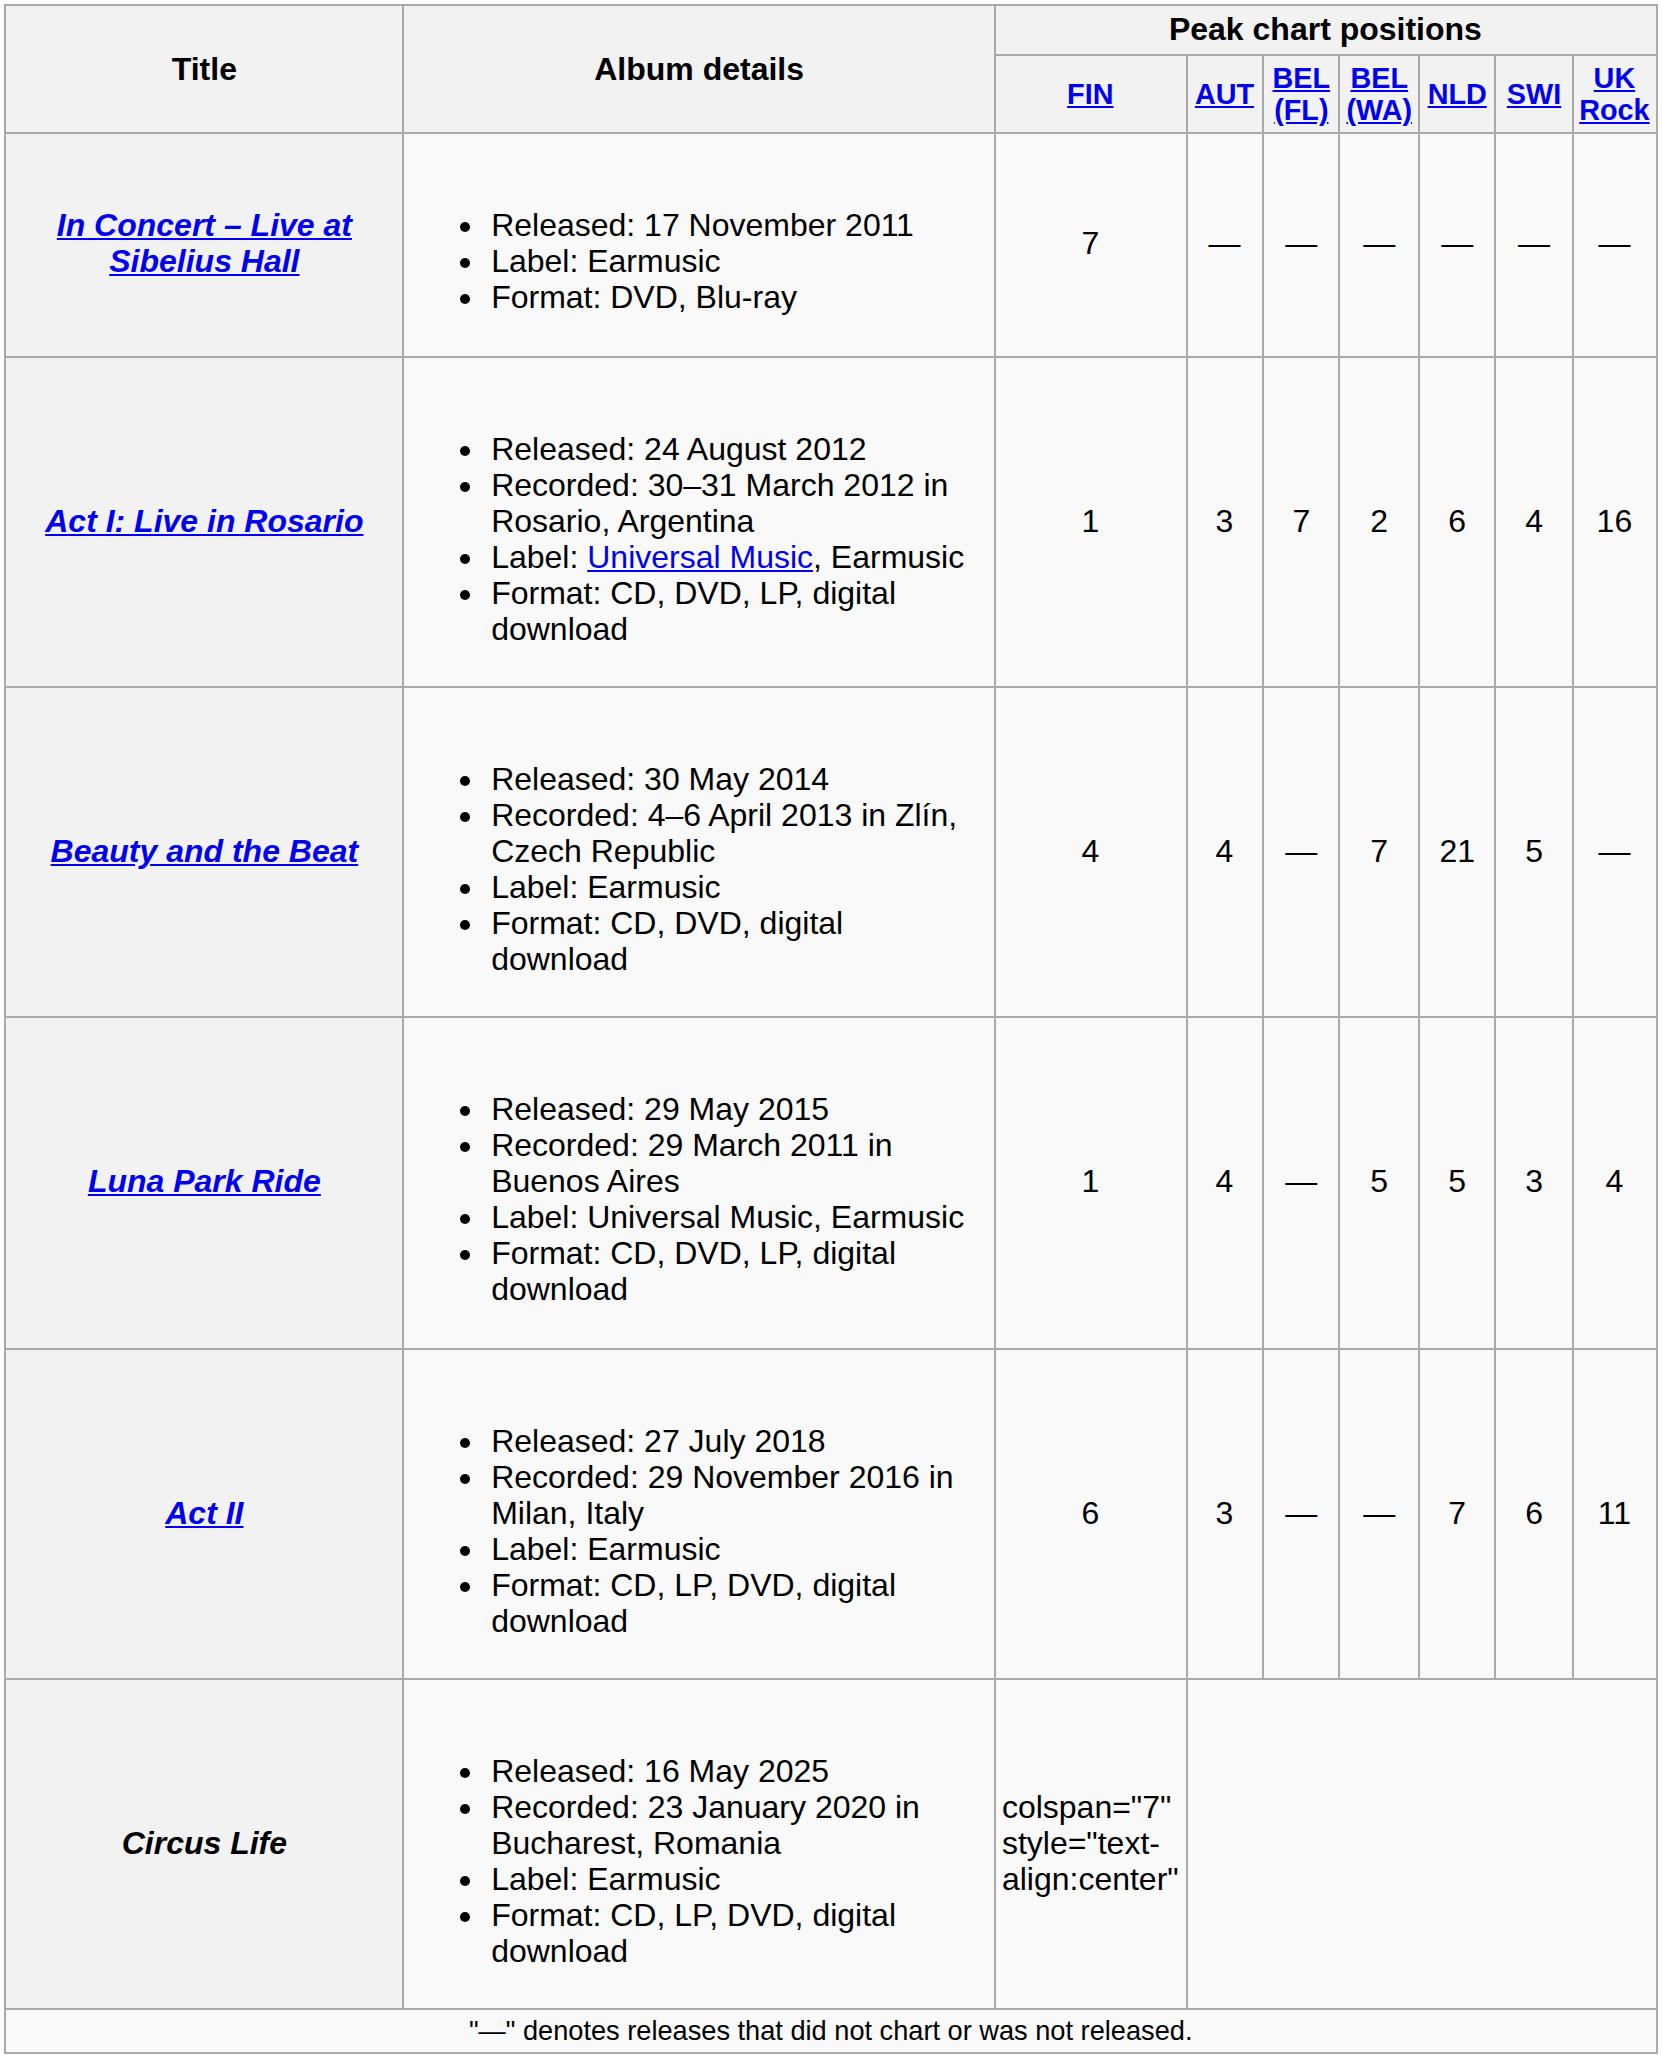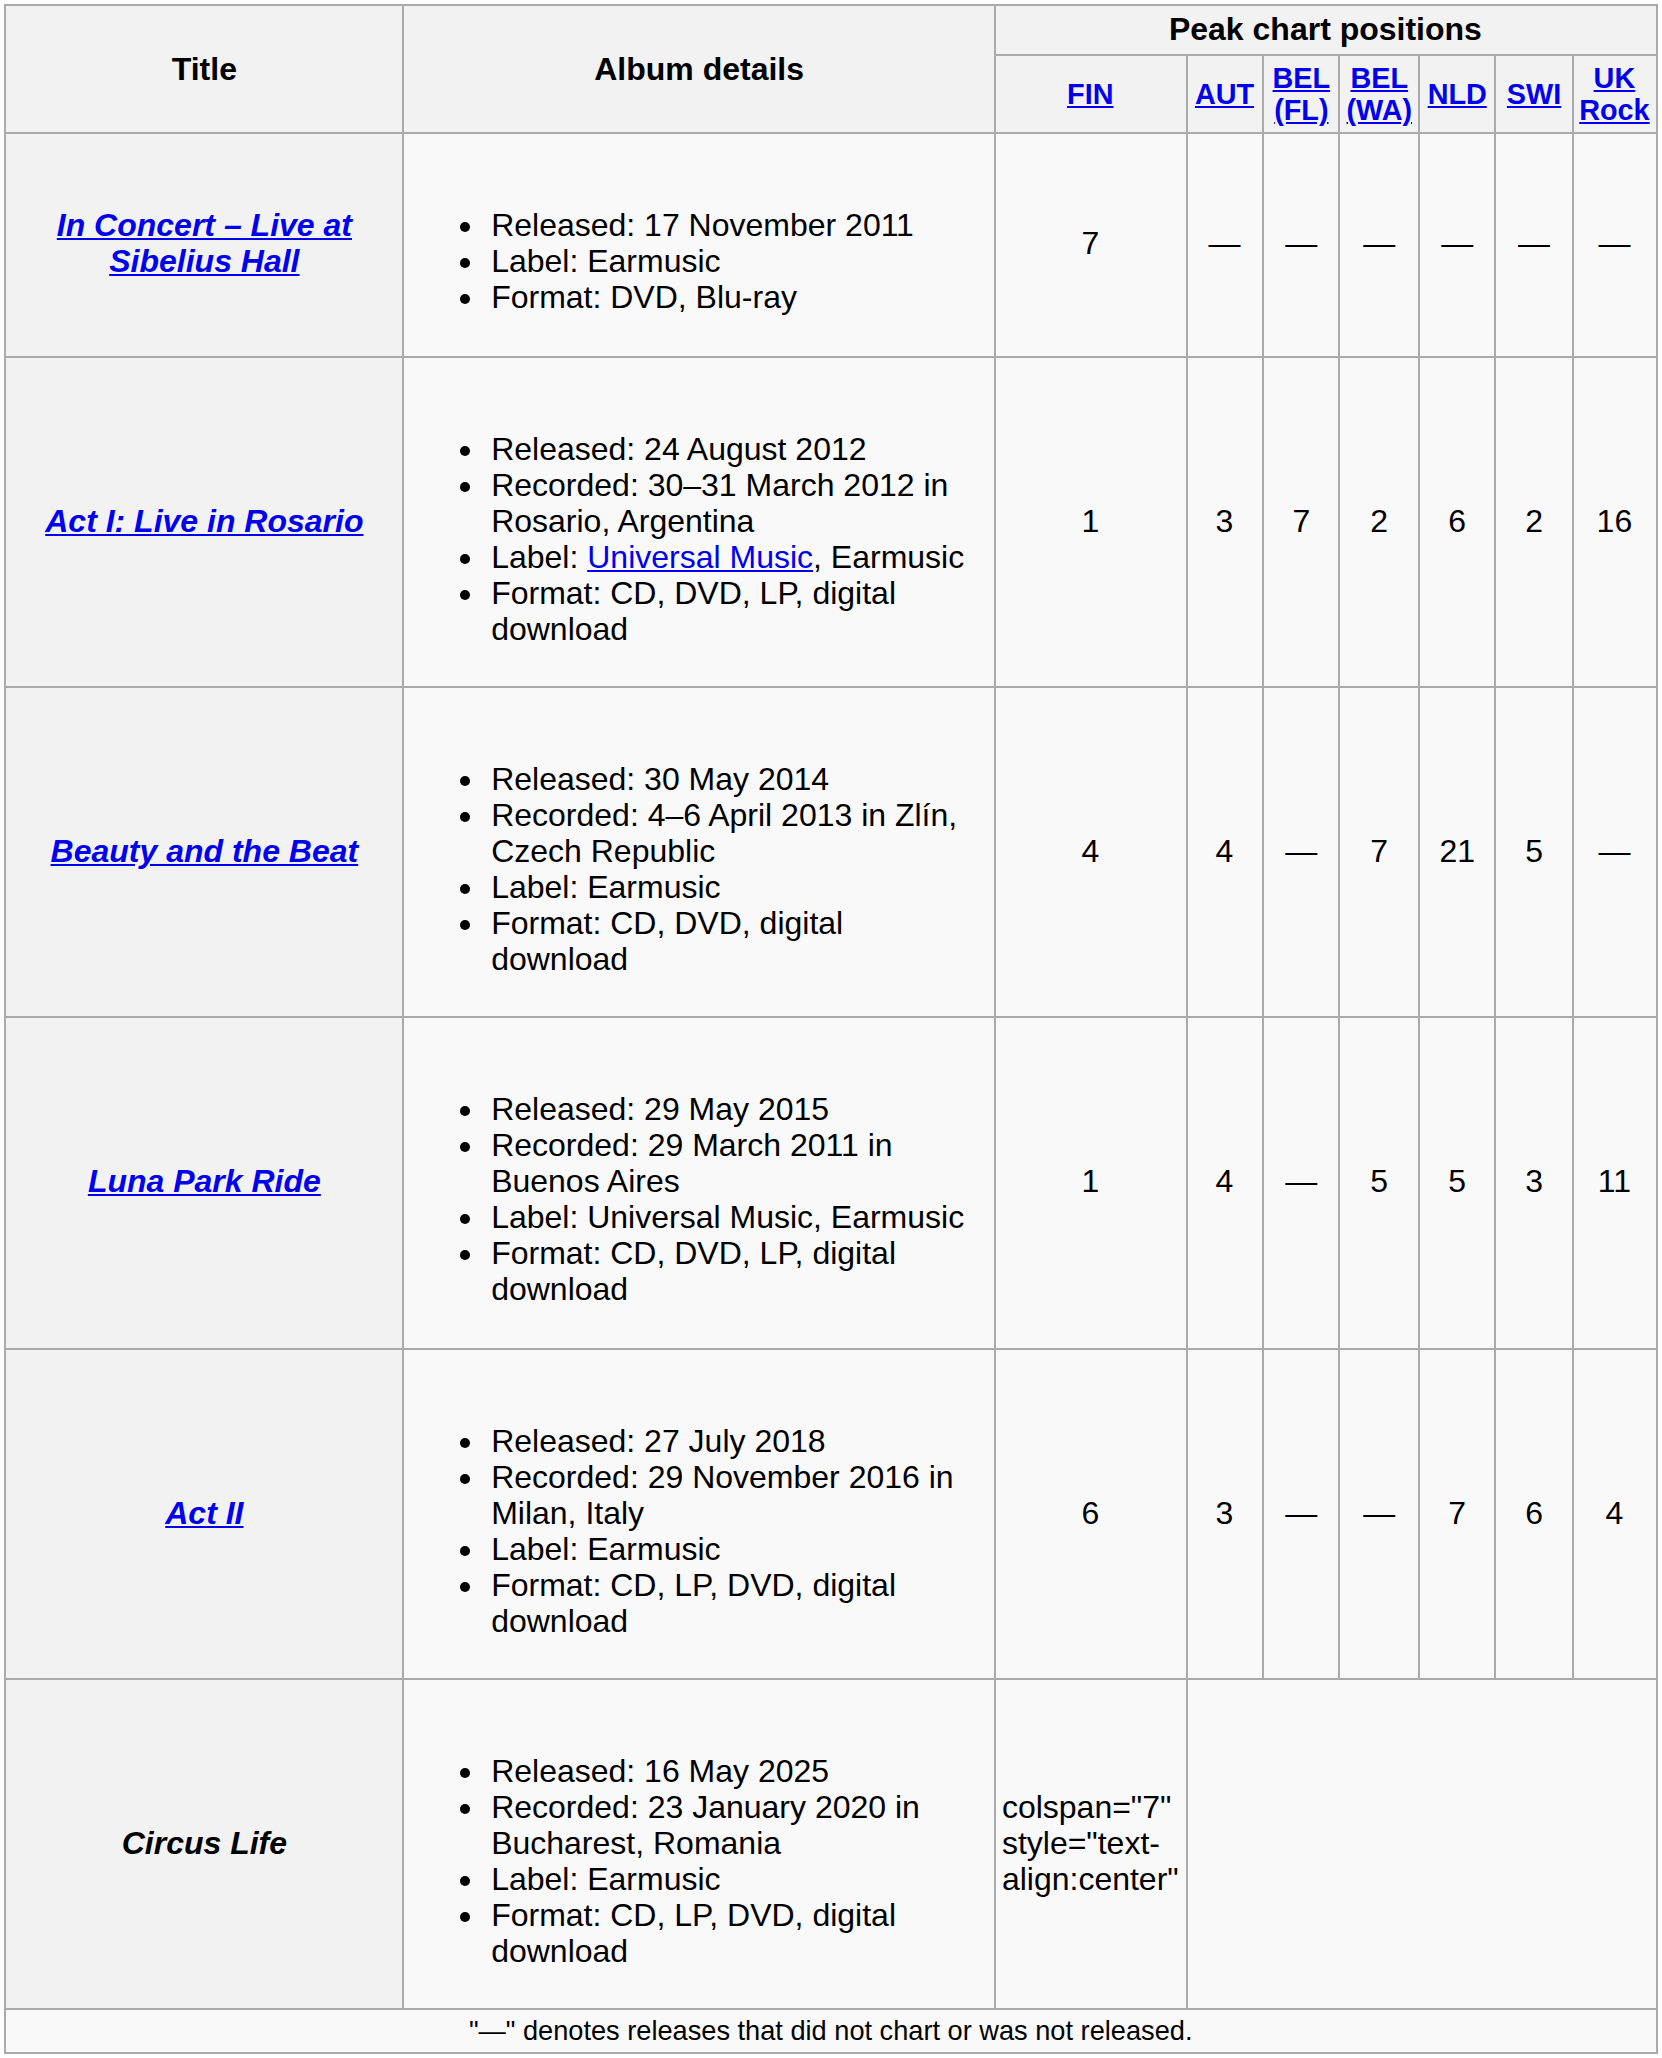(1534, 520) 4 -> (1534, 520) 2
(1614, 1182) 4 -> (1614, 1182) 11
(1614, 1513) 11 -> (1614, 1513) 4
